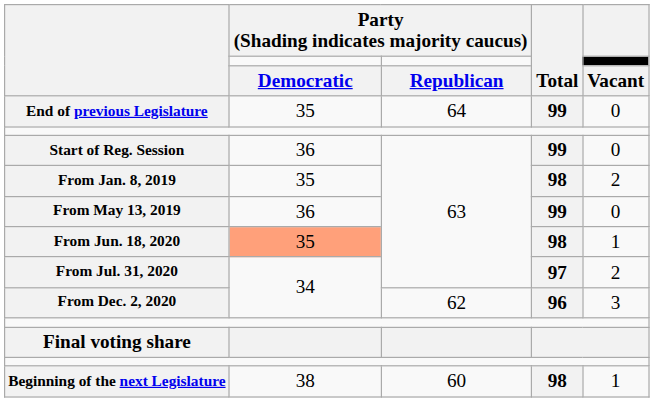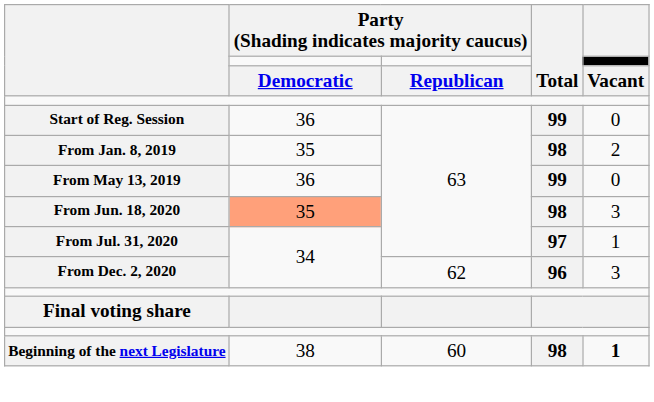- row: (117, 111)
(616, 241) 1 -> (616, 211) 3
(616, 272) 2 -> (616, 241) 1
(616, 381) normal -> (616, 350) bold
